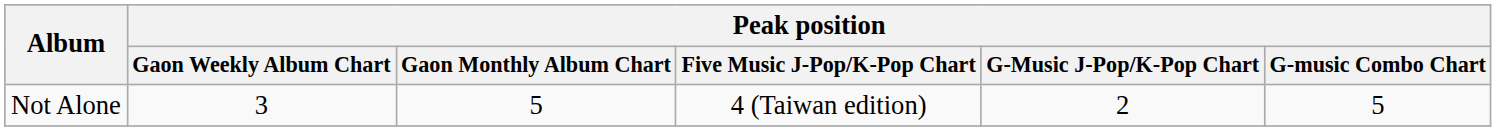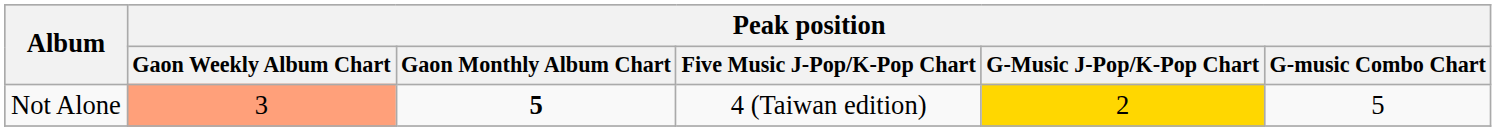(261, 104) no background -> (261, 104) lightsalmon background
(536, 104) normal -> (536, 104) bold
(1123, 104) no background -> (1123, 104) gold background
